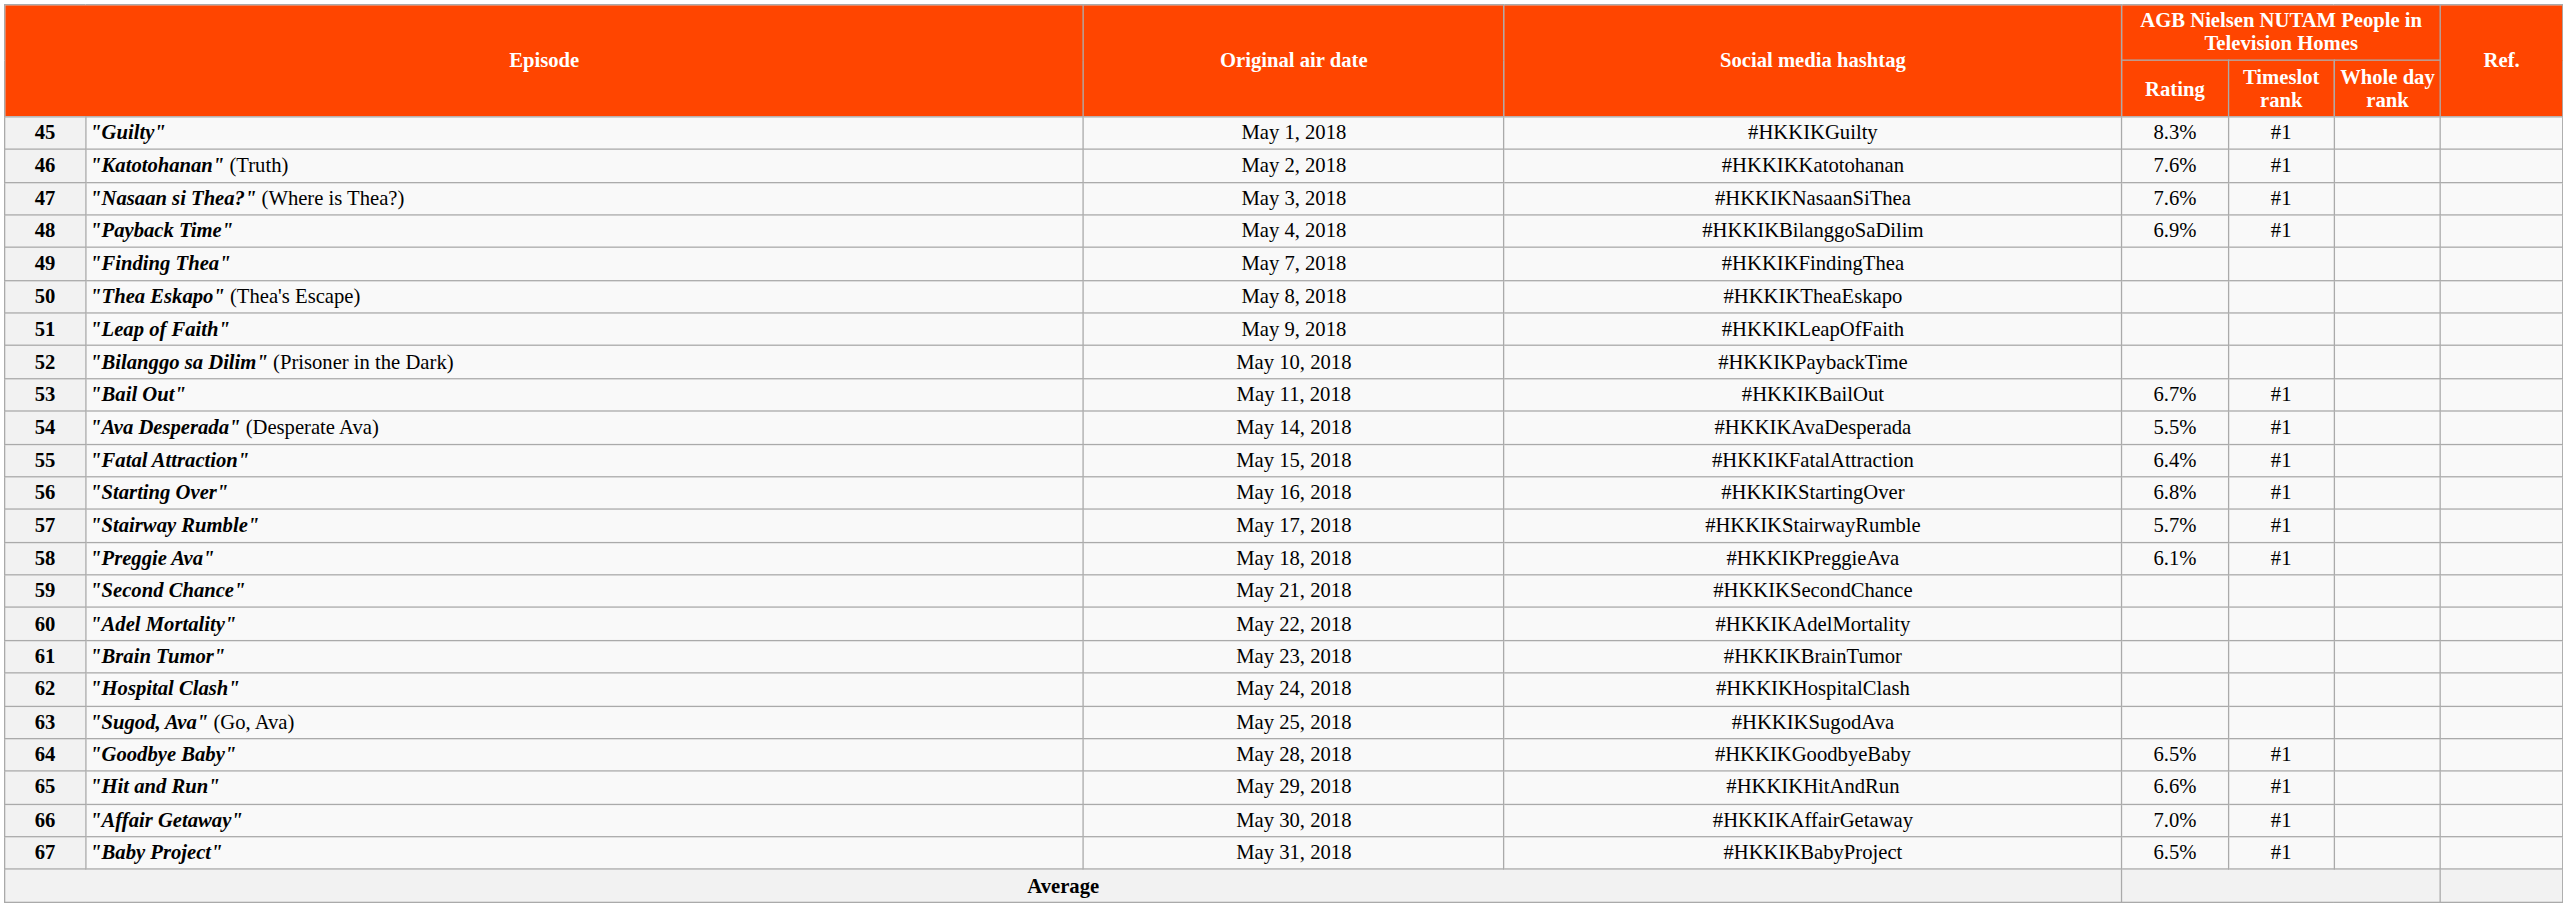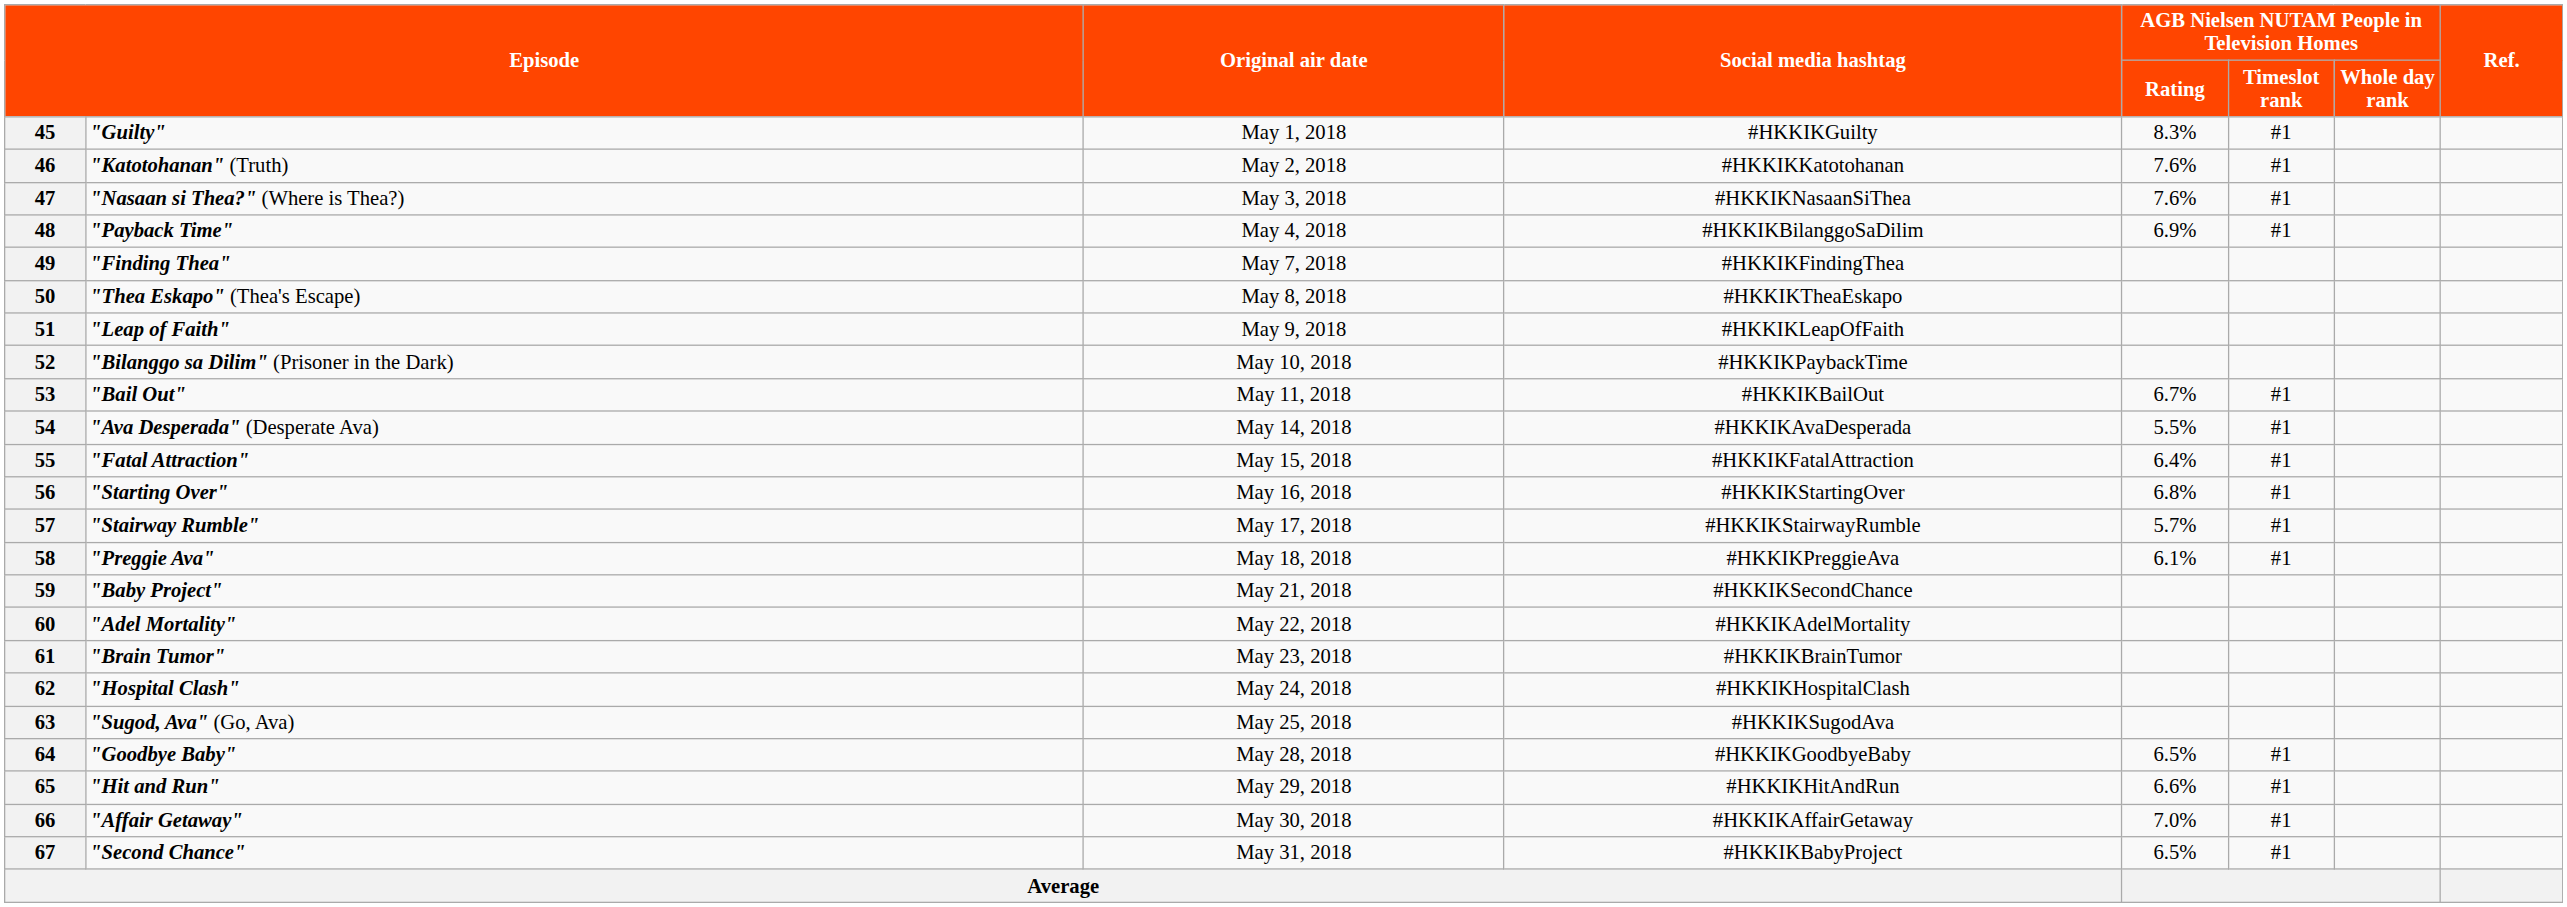(168, 591) "Second Chance" -> (156, 591) "Baby Project"
(156, 852) "Baby Project" -> (168, 852) "Second Chance"
